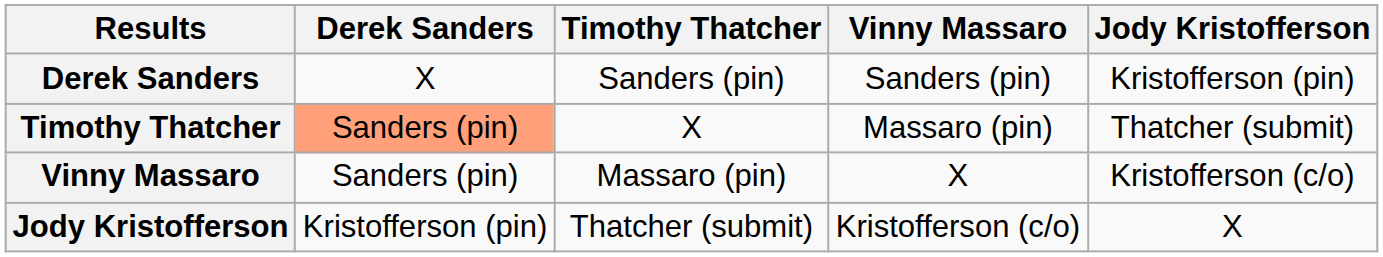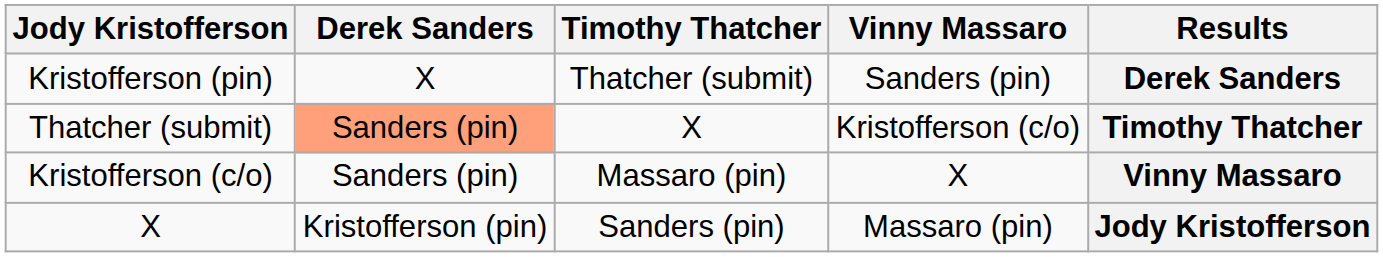columns swapped: (151, 29) <-> (1232, 29)
(691, 78) Sanders (pin) -> (691, 78) Thatcher (submit)
(958, 127) Massaro (pin) -> (958, 127) Kristofferson (c/o)
(691, 226) Thatcher (submit) -> (691, 226) Sanders (pin)
(958, 226) Kristofferson (c/o) -> (958, 226) Massaro (pin)
